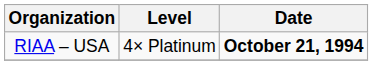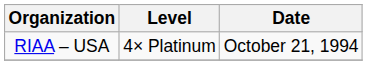(294, 45) bold -> (291, 45) normal
